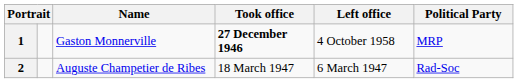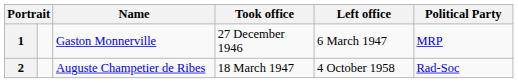(252, 41) bold -> (251, 41) normal
(356, 41) 4 October 1958 -> (352, 41) 6 March 1947
(352, 68) 6 March 1947 -> (356, 68) 4 October 1958
